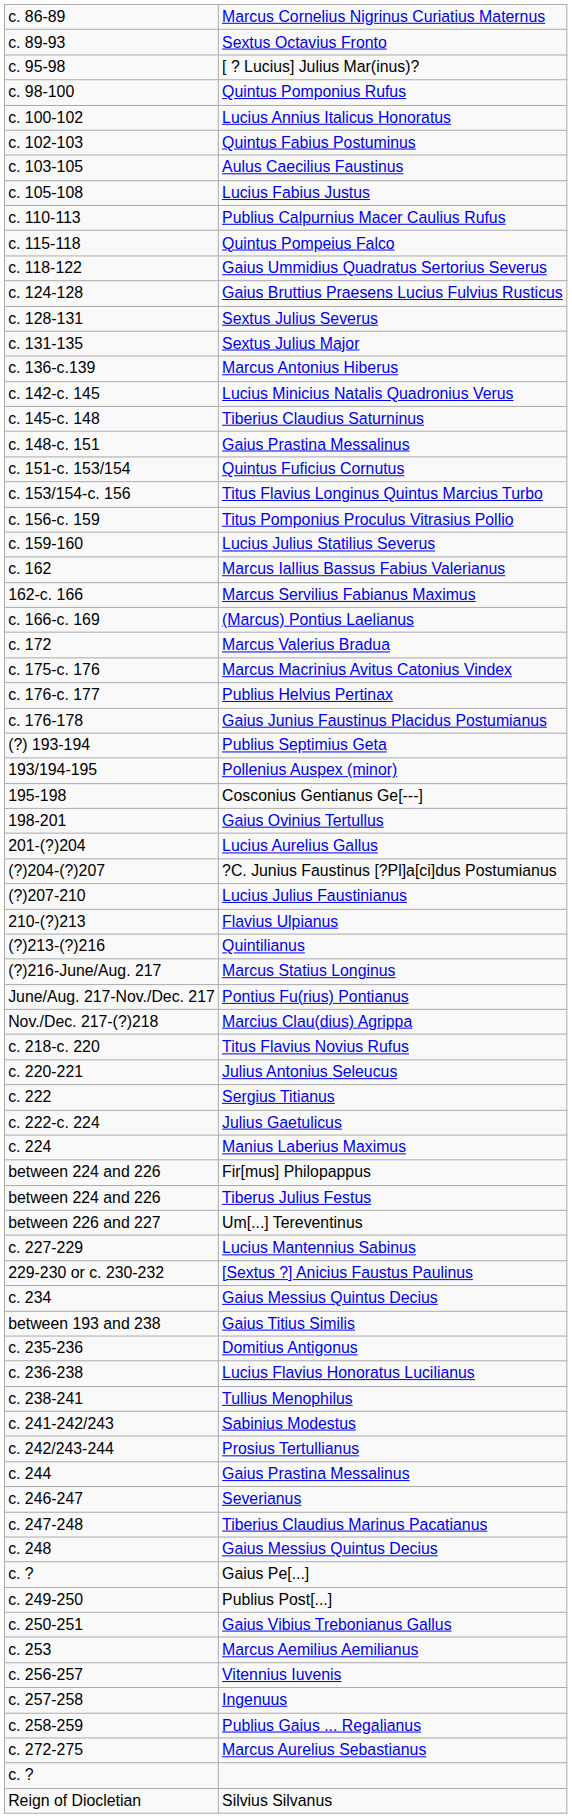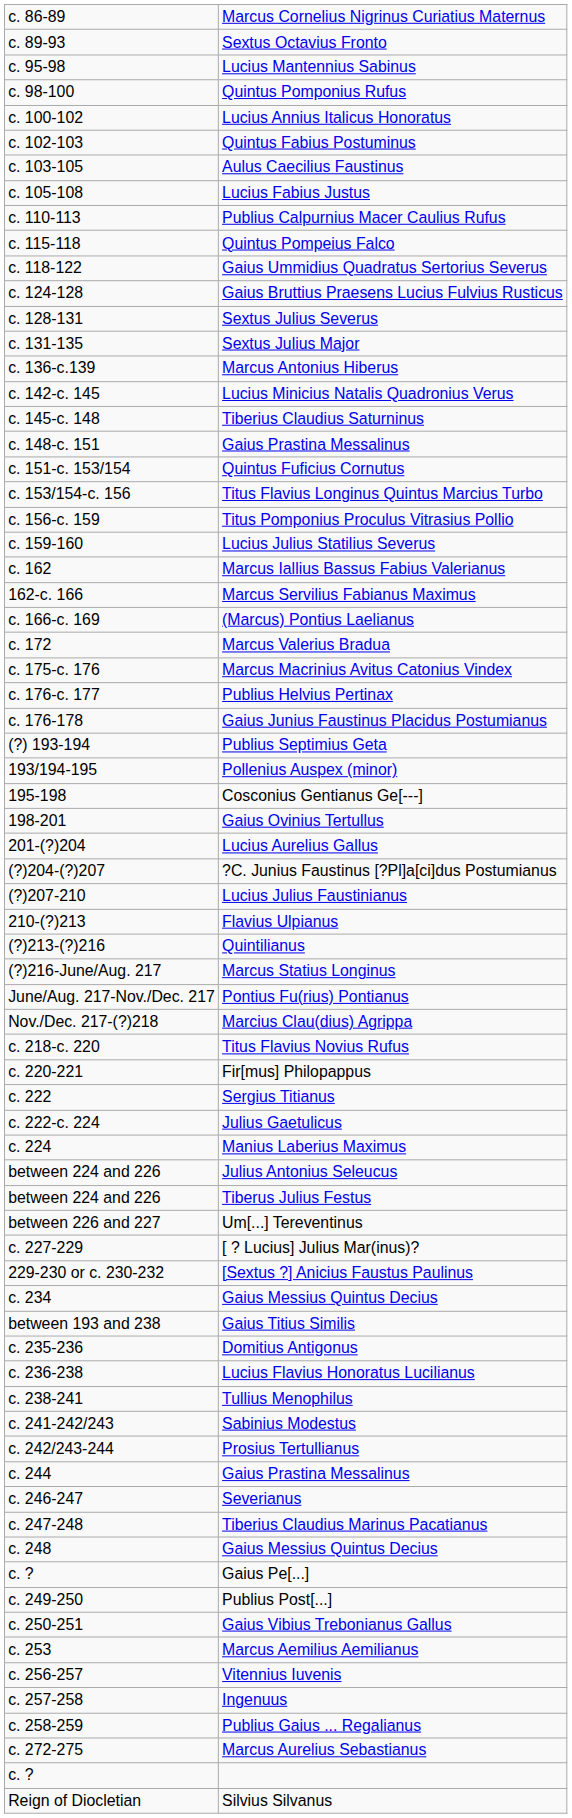(321, 67) [ ? Lucius] Julius Mar(inus)? -> (319, 67) Lucius Mantennius Sabinus
(310, 1072) Julius Antonius Seleucus -> (296, 1072) Fir[mus] Philopappus
(296, 1172) Fir[mus] Philopappus -> (310, 1172) Julius Antonius Seleucus
(319, 1248) Lucius Mantennius Sabinus -> (321, 1248) [ ? Lucius] Julius Mar(inus)?
